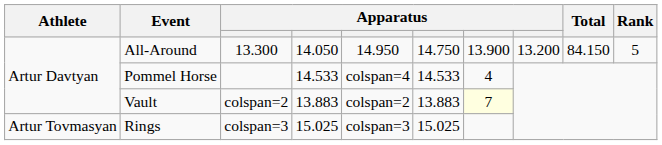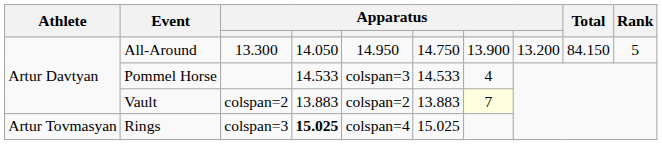(378, 76) colspan=4 -> (378, 76) colspan=3
(317, 127) normal -> (317, 127) bold
(378, 127) colspan=3 -> (378, 127) colspan=4
